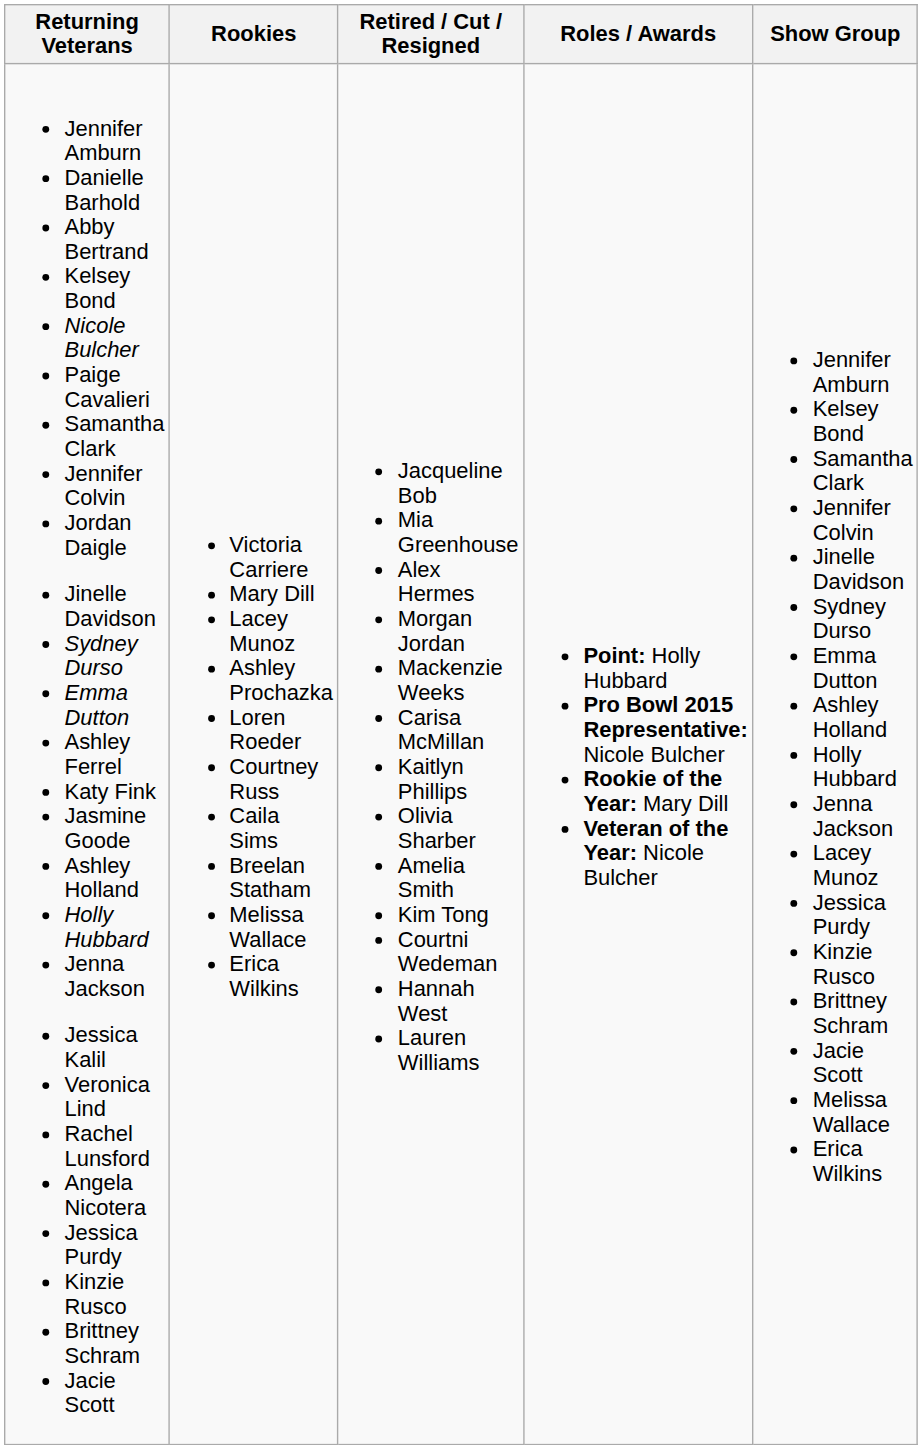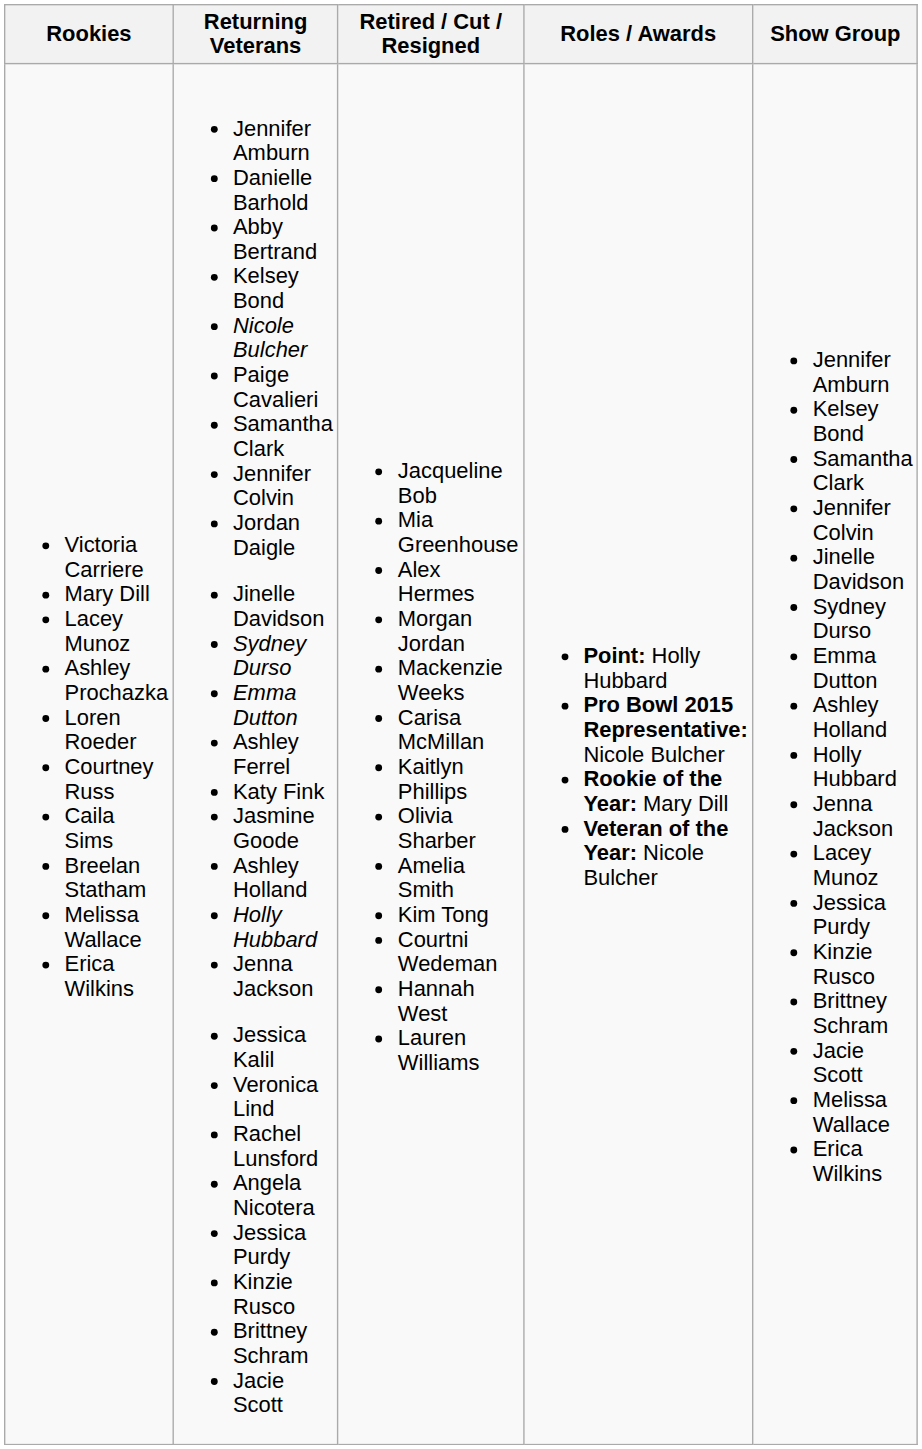columns swapped: (87, 34) <-> (254, 34)
